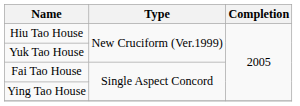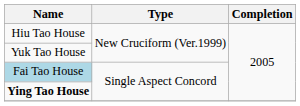(46, 71) no background -> (48, 71) lightblue background
(47, 91) normal -> (48, 91) bold
